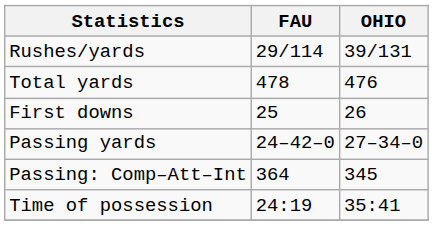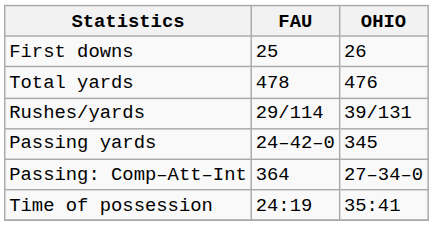rows swapped: (71, 113) <-> (77, 52)
(383, 144) 27–34–0 -> (361, 144) 345
(361, 175) 345 -> (383, 175) 27–34–0
